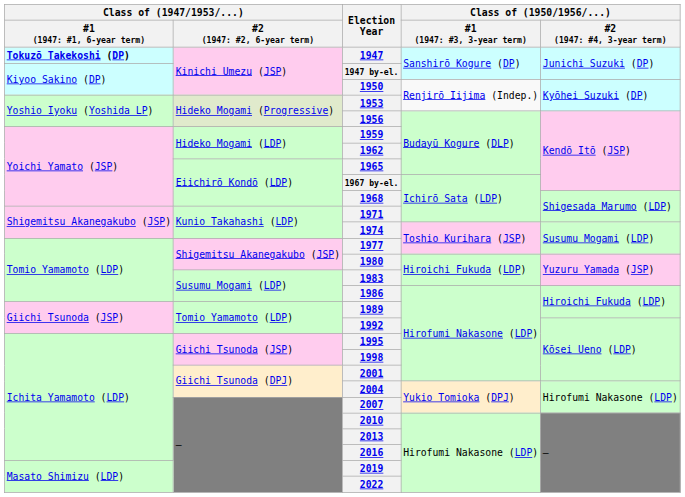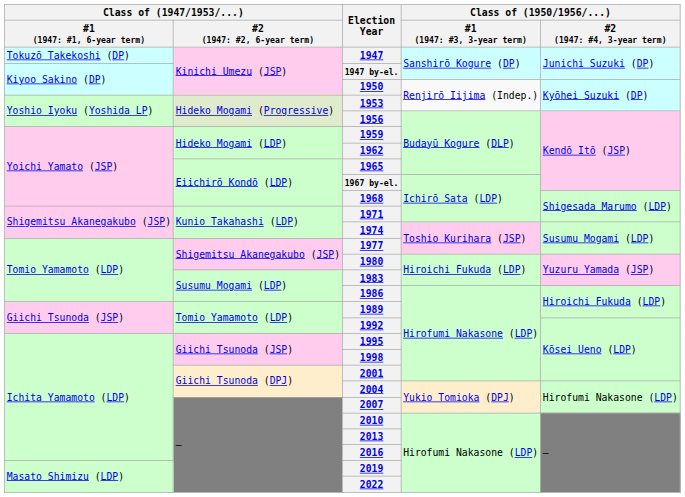(68, 55) bold -> (68, 55) normal
